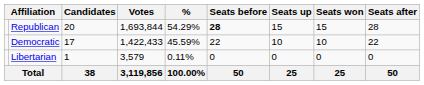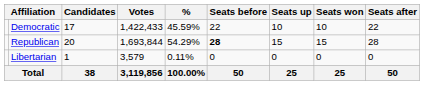rows swapped: (35, 27) <-> (35, 42)
